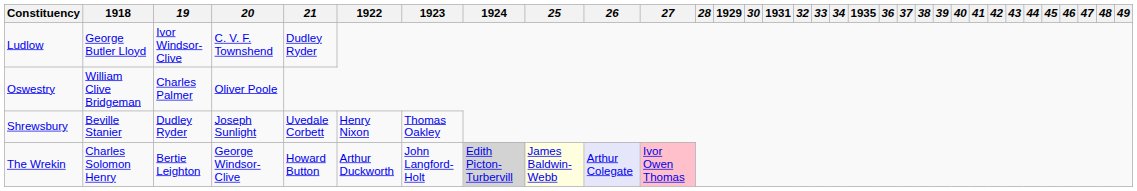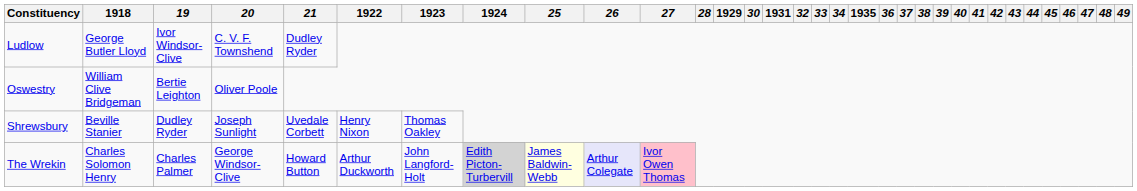(176, 89) Charles Palmer -> (178, 89) Bertie Leighton
(178, 164) Bertie Leighton -> (176, 164) Charles Palmer
